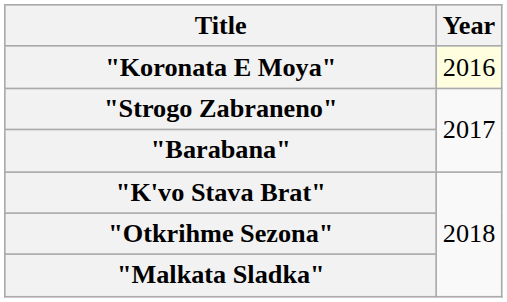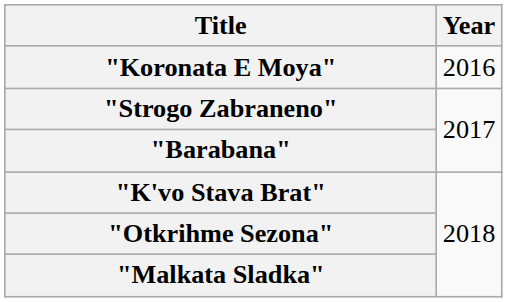(469, 66) lightyellow background -> (469, 66) no background
